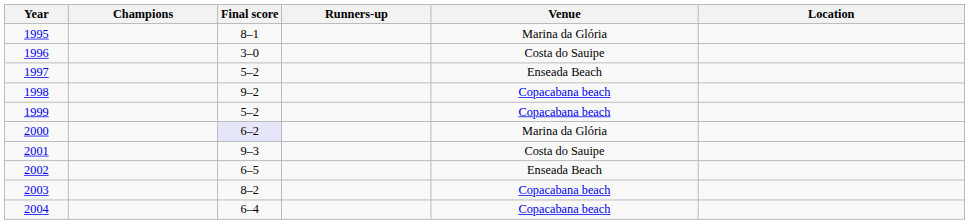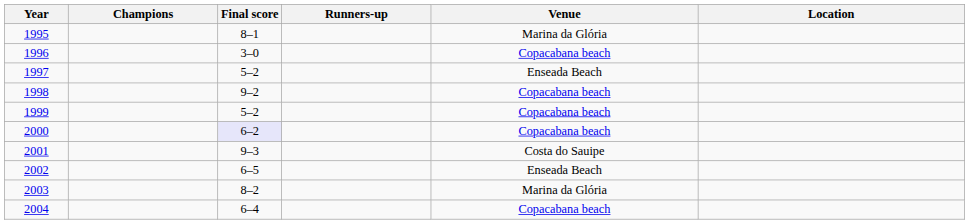(564, 53) Costa do Sauipe -> (564, 53) Copacabana beach
(564, 131) Marina da Glória -> (564, 131) Copacabana beach
(564, 190) Copacabana beach -> (564, 190) Marina da Glória
